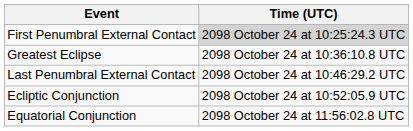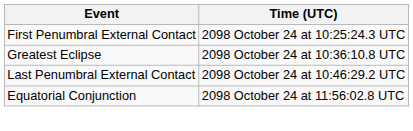(304, 34) lightgrey background -> (304, 34) no background
- row: (63, 95)
